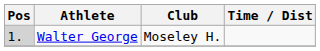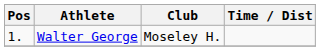(15, 36) lightgrey background -> (15, 36) no background
